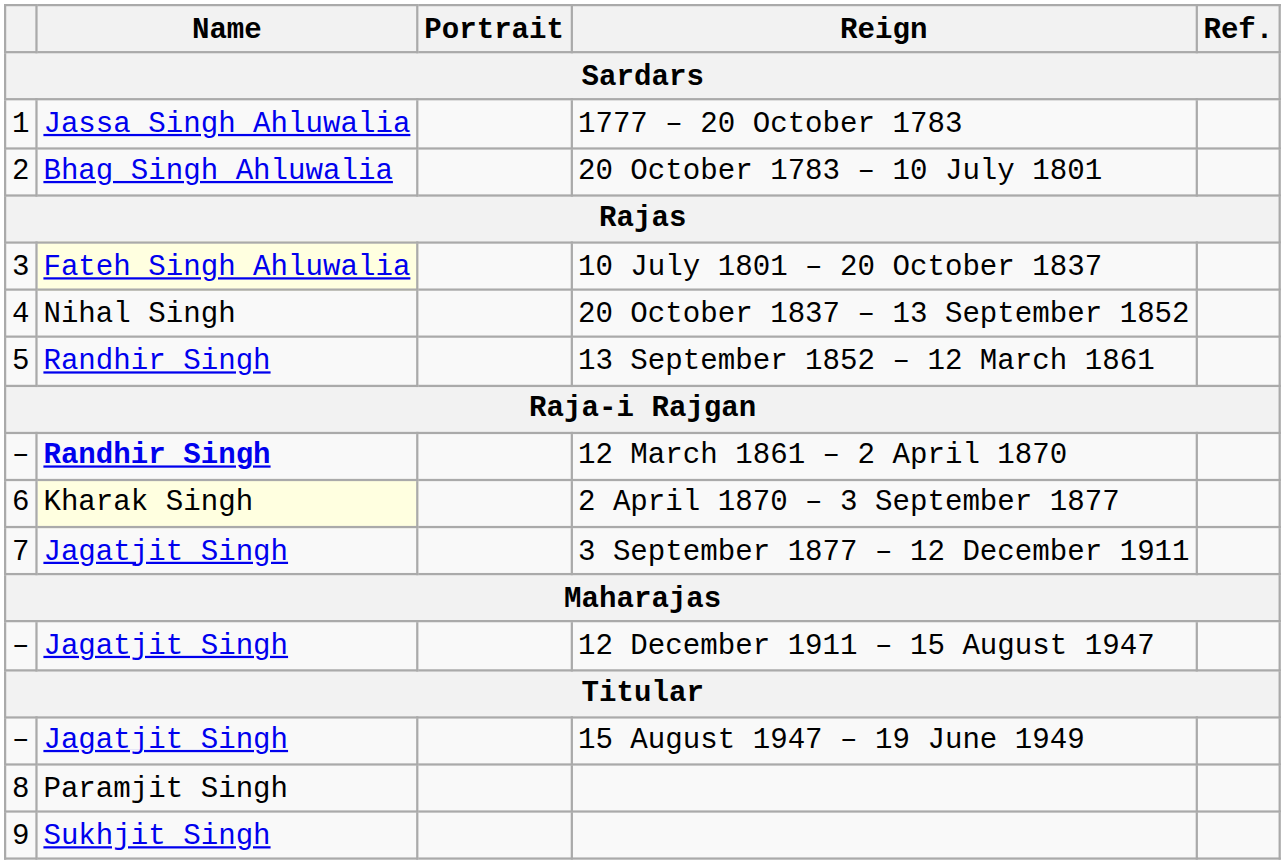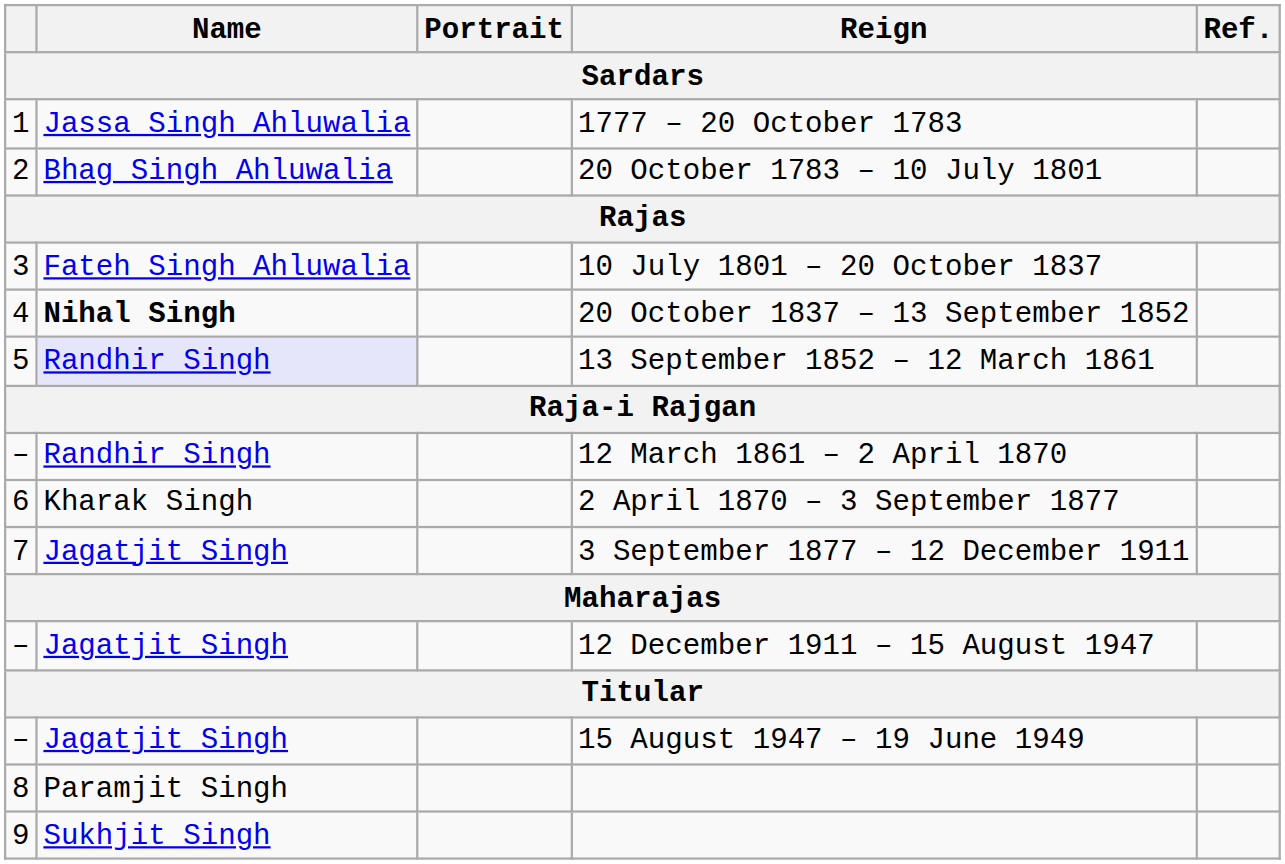(227, 266) lightyellow background -> (227, 266) no background
(140, 314) normal -> (140, 314) bold
(157, 361) no background -> (157, 361) lavender background
(157, 456) bold -> (157, 456) normal
(148, 503) lightyellow background -> (148, 503) no background
